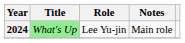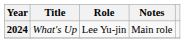(55, 29) lightgreen background -> (55, 29) no background
